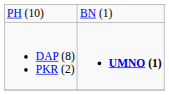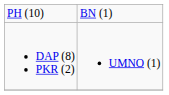(121, 63) bold -> (120, 63) normal
